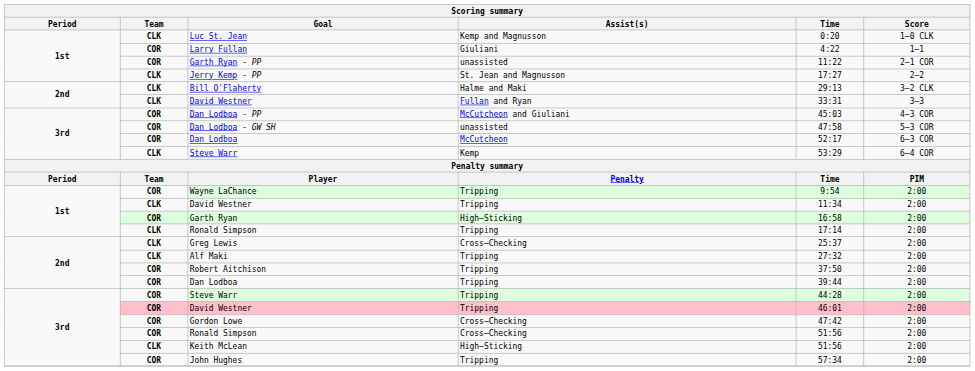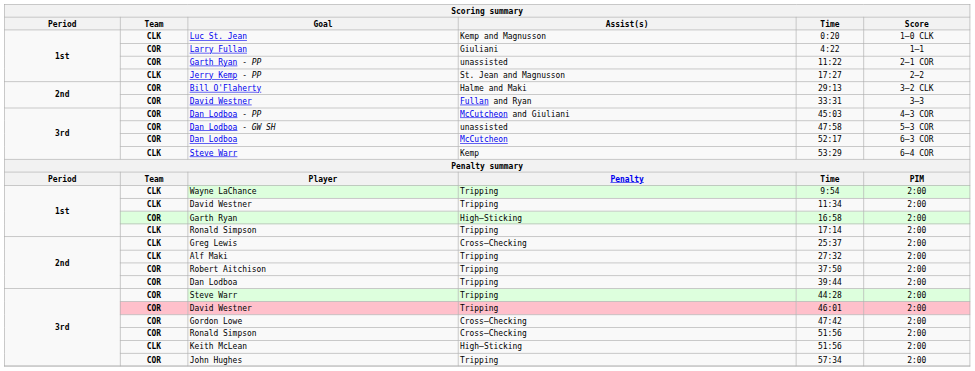(154, 88) CLK -> (154, 88) COR
(154, 101) CLK -> (154, 101) COR
(154, 192) COR -> (154, 192) CLK
